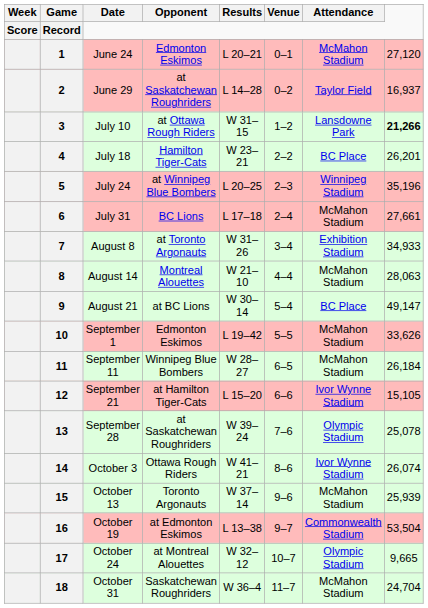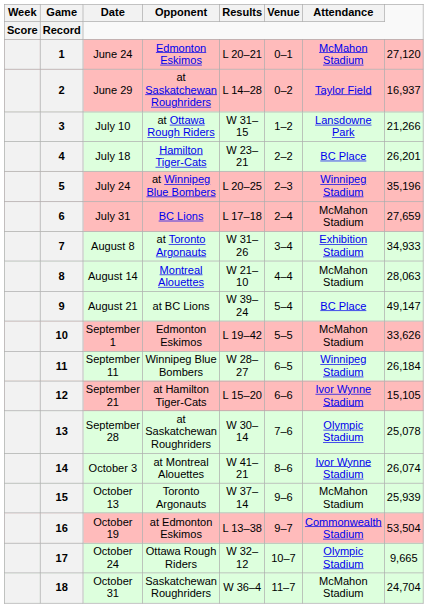(404, 126) bold -> (404, 126) normal
(404, 216) 27,661 -> (404, 216) 27,659
(242, 306) W 30–14 -> (242, 306) W 39–24
(343, 366) McMahon Stadium -> (343, 366) Winnipeg Stadium
(242, 432) W 39–24 -> (242, 432) W 30–14
(181, 468) Ottawa Rough Riders -> (181, 468) at Montreal Alouettes
(181, 558) at Montreal Alouettes -> (181, 558) Ottawa Rough Riders
